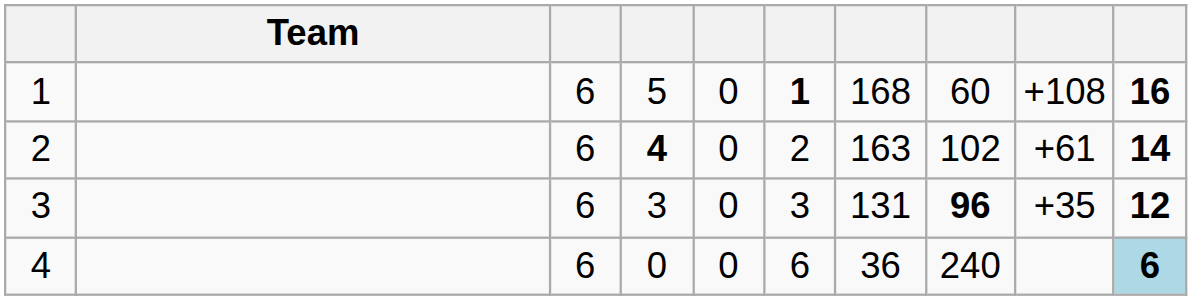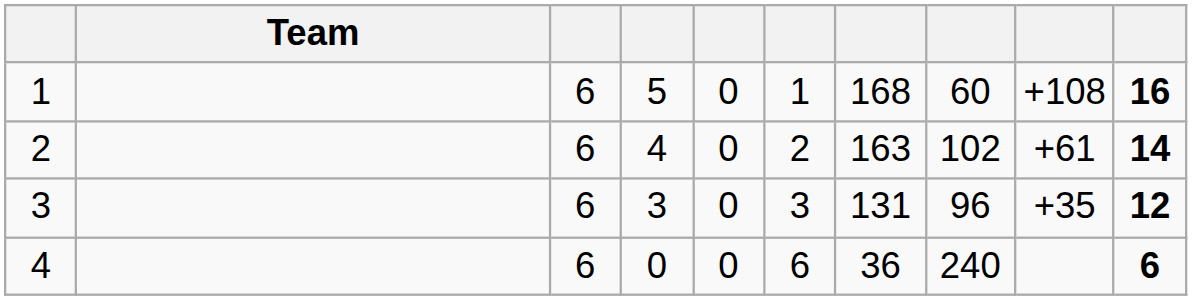(800, 91) bold -> (800, 91) normal
(657, 149) bold -> (657, 149) normal
(970, 206) bold -> (970, 206) normal
(1150, 264) lightblue background -> (1150, 264) no background
